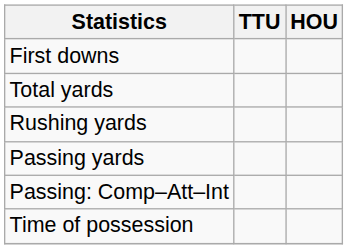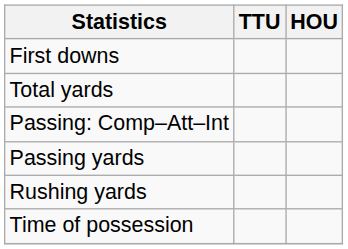rows swapped: (78, 123) <-> (119, 191)
